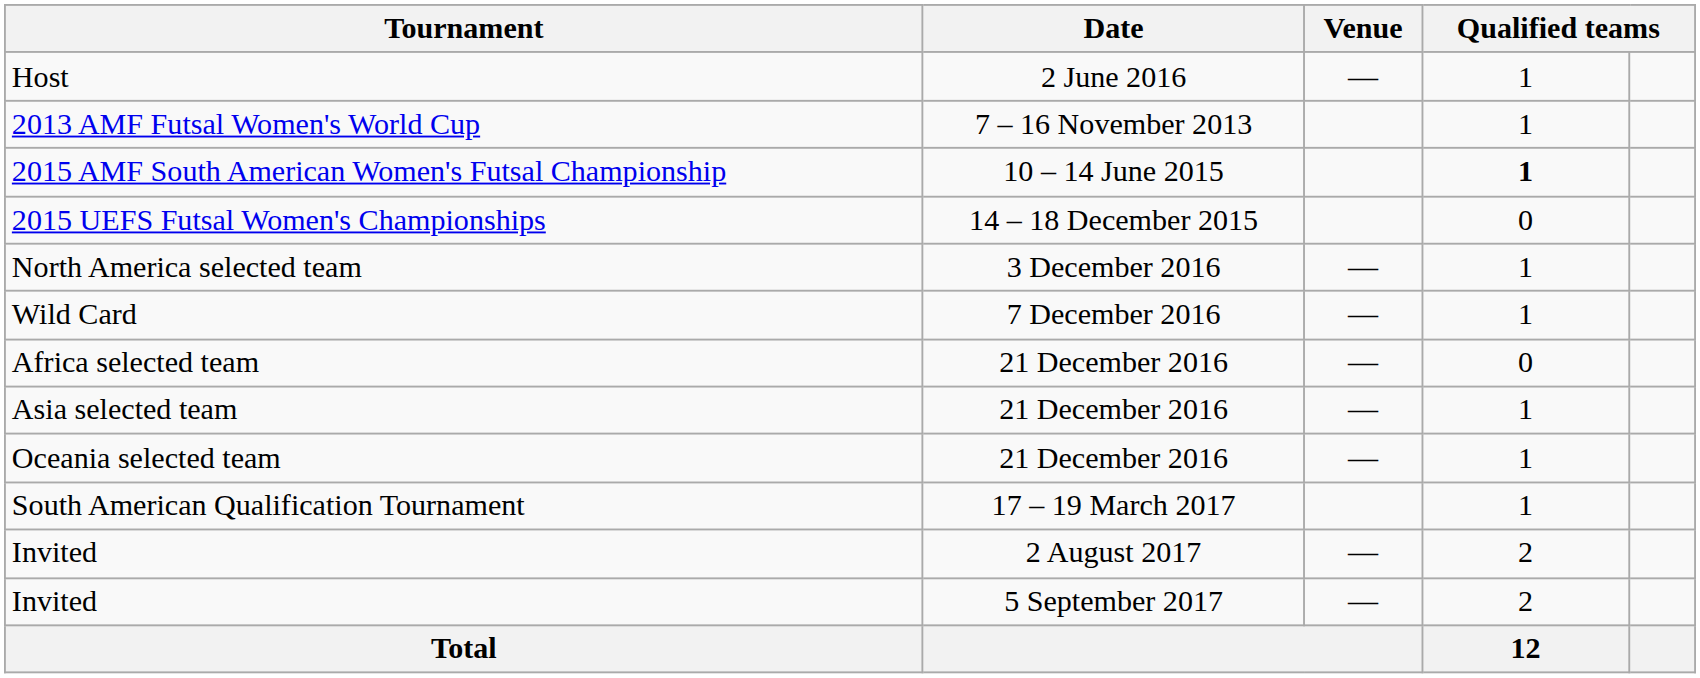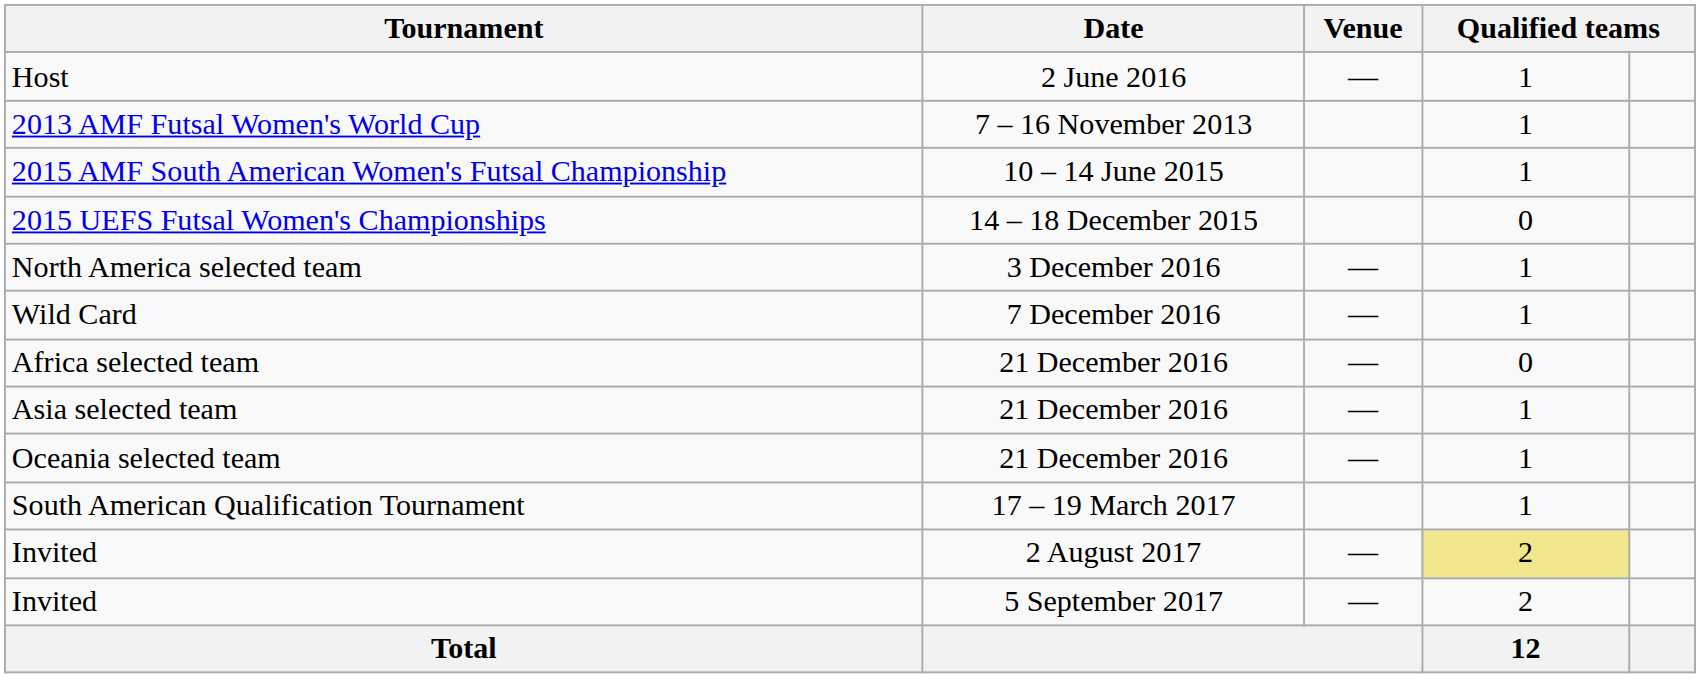(1526, 171) bold -> (1526, 171) normal
(1526, 553) no background -> (1526, 553) khaki background
